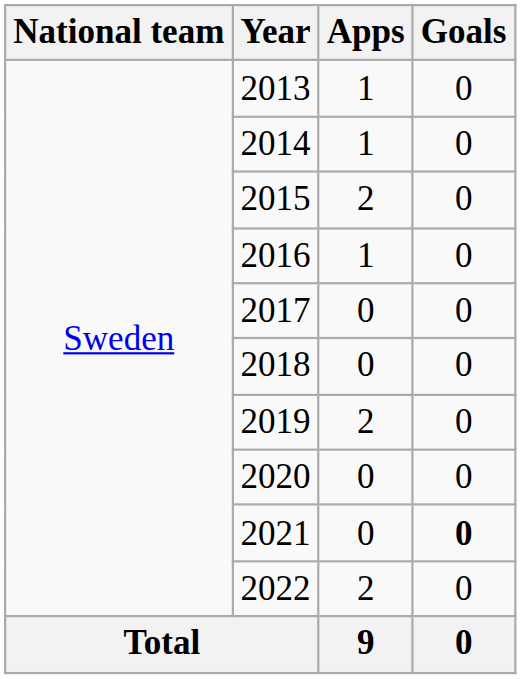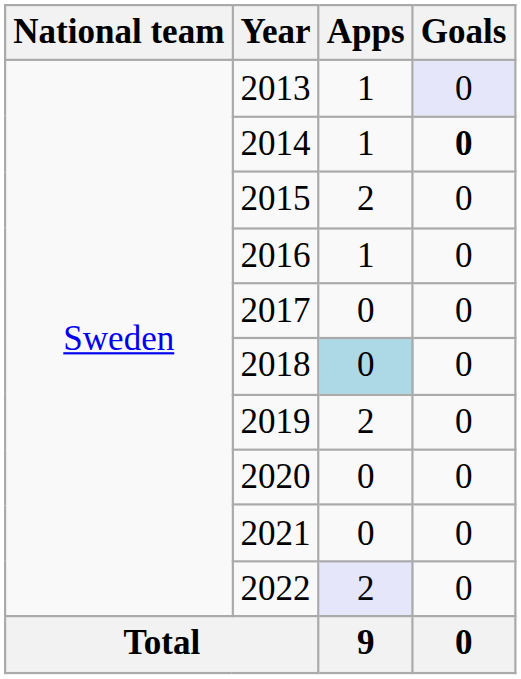(464, 87) no background -> (464, 87) lavender background
(464, 143) normal -> (464, 143) bold
(366, 365) no background -> (366, 365) lightblue background
(464, 532) bold -> (464, 532) normal
(366, 587) no background -> (366, 587) lavender background
